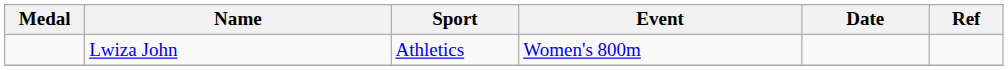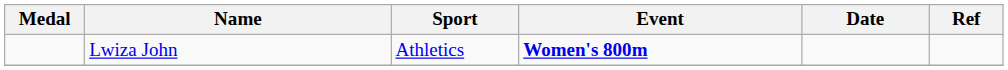(582, 49) normal -> (585, 49) bold
